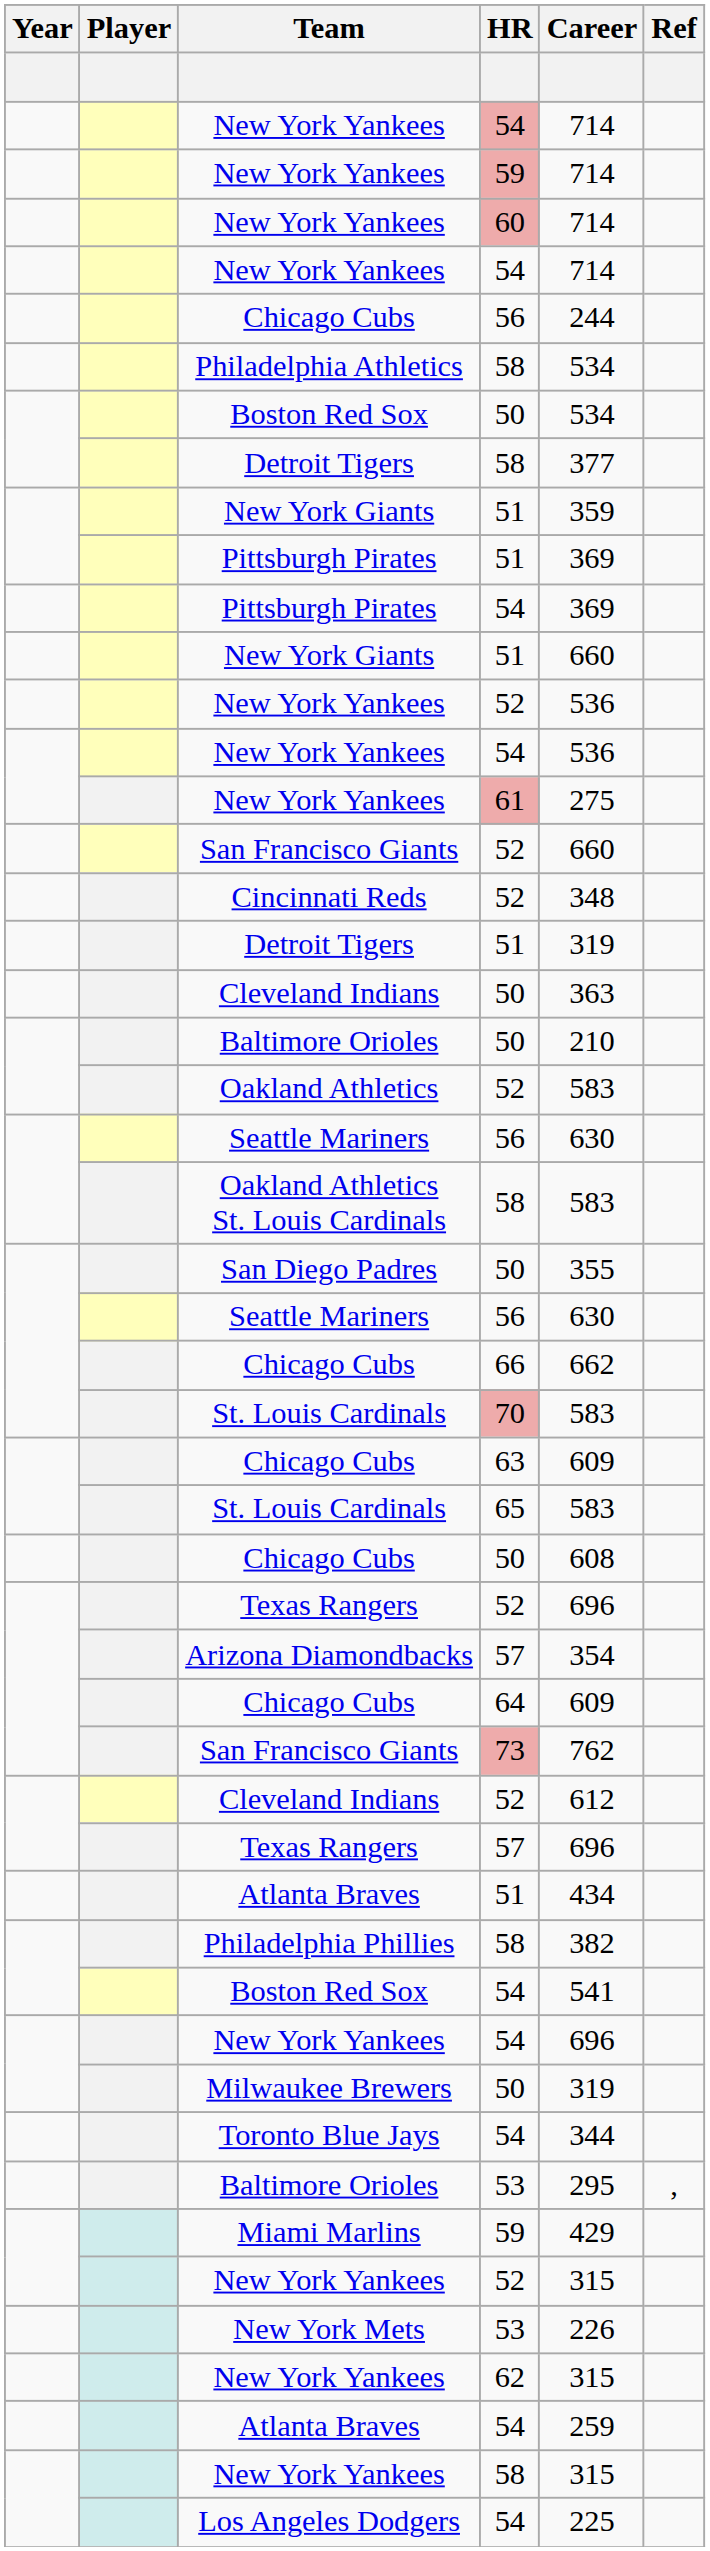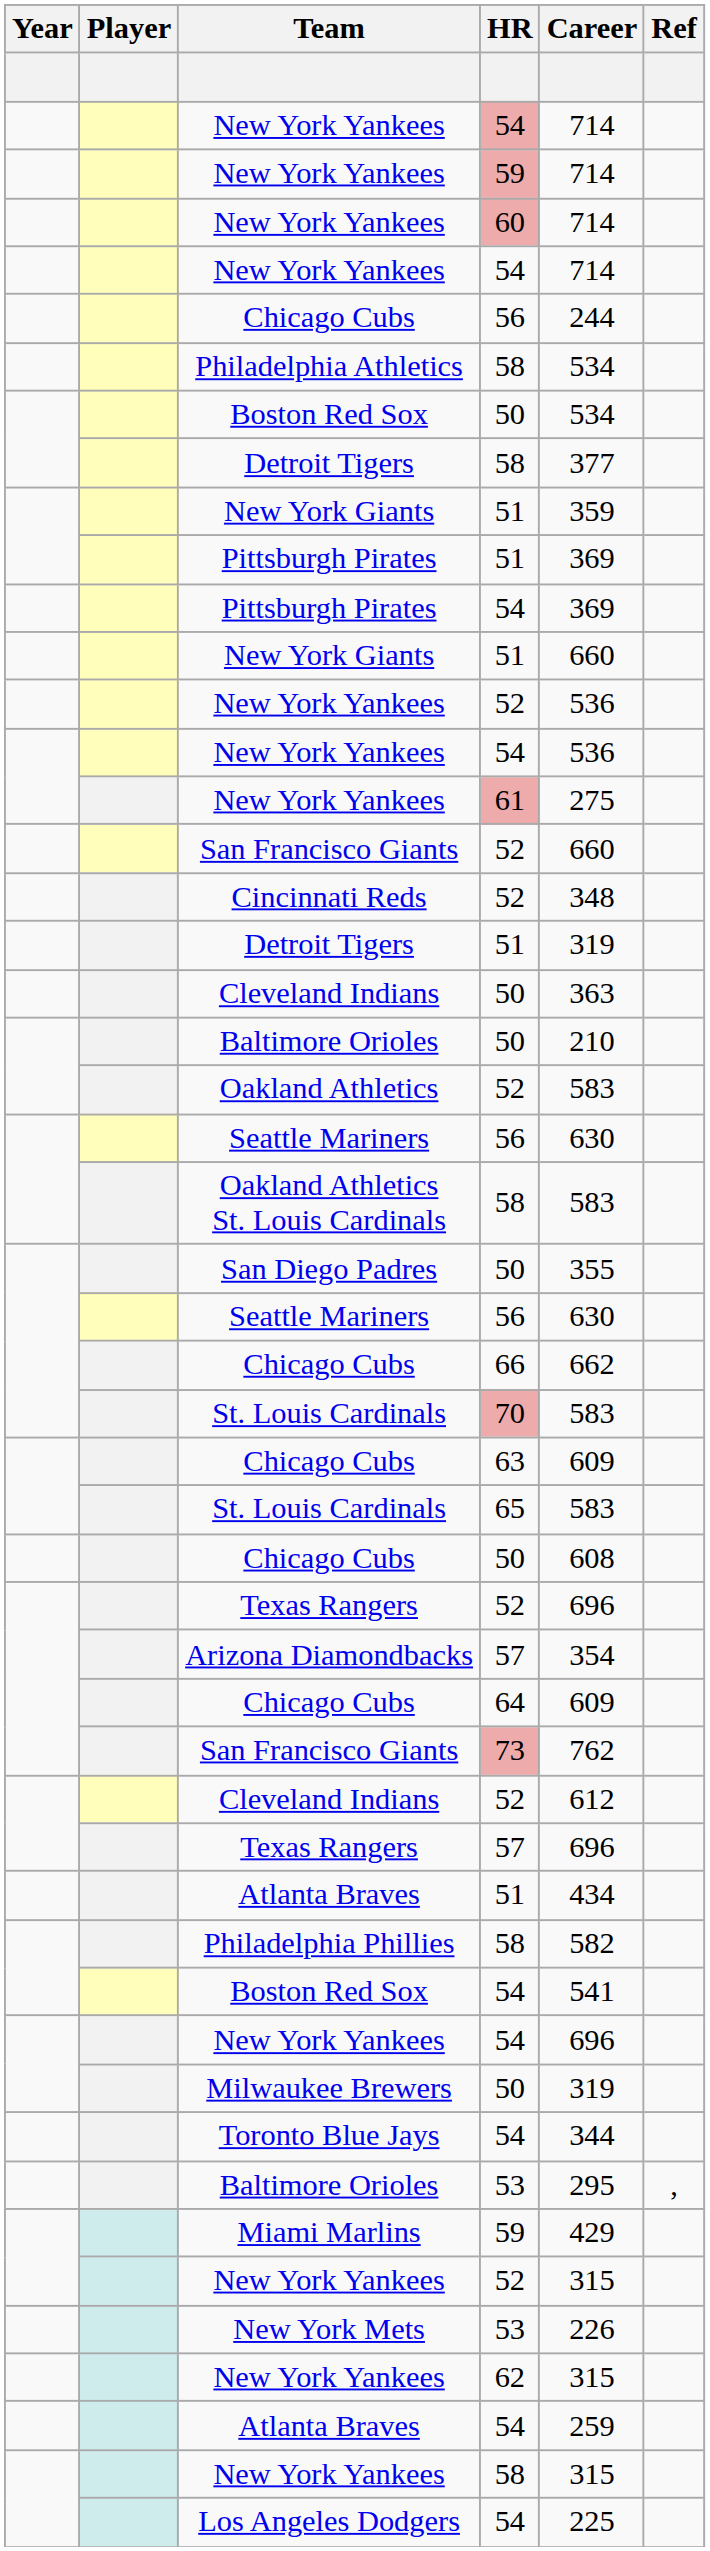(592, 1943) 382 -> (592, 1943) 582
